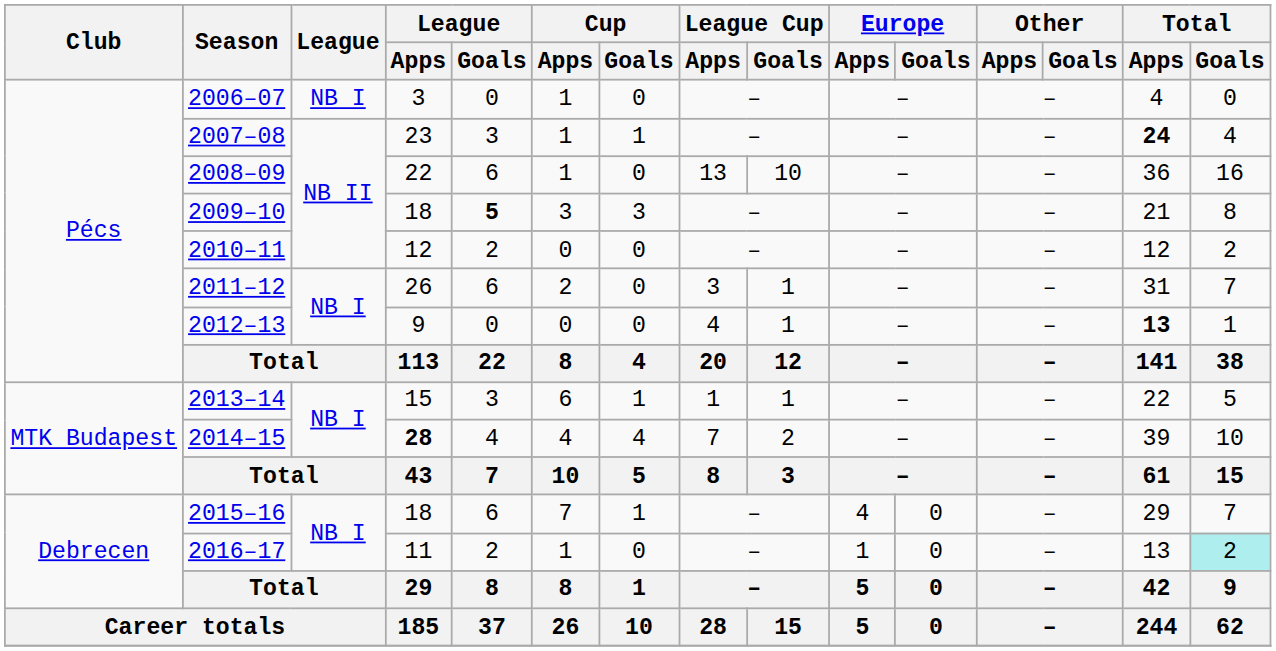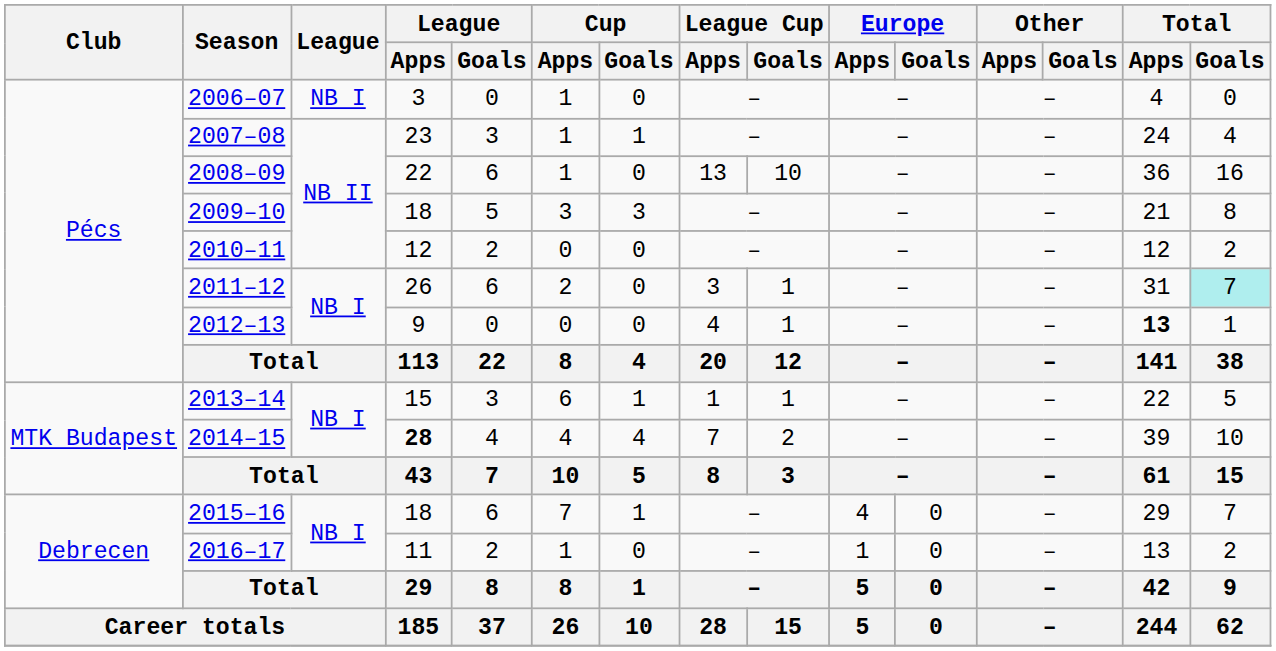(1156, 137) bold -> (1156, 137) normal
(492, 212) bold -> (492, 212) normal
(1230, 288) no background -> (1230, 288) paleturquoise background
(1230, 552) paleturquoise background -> (1230, 552) no background
